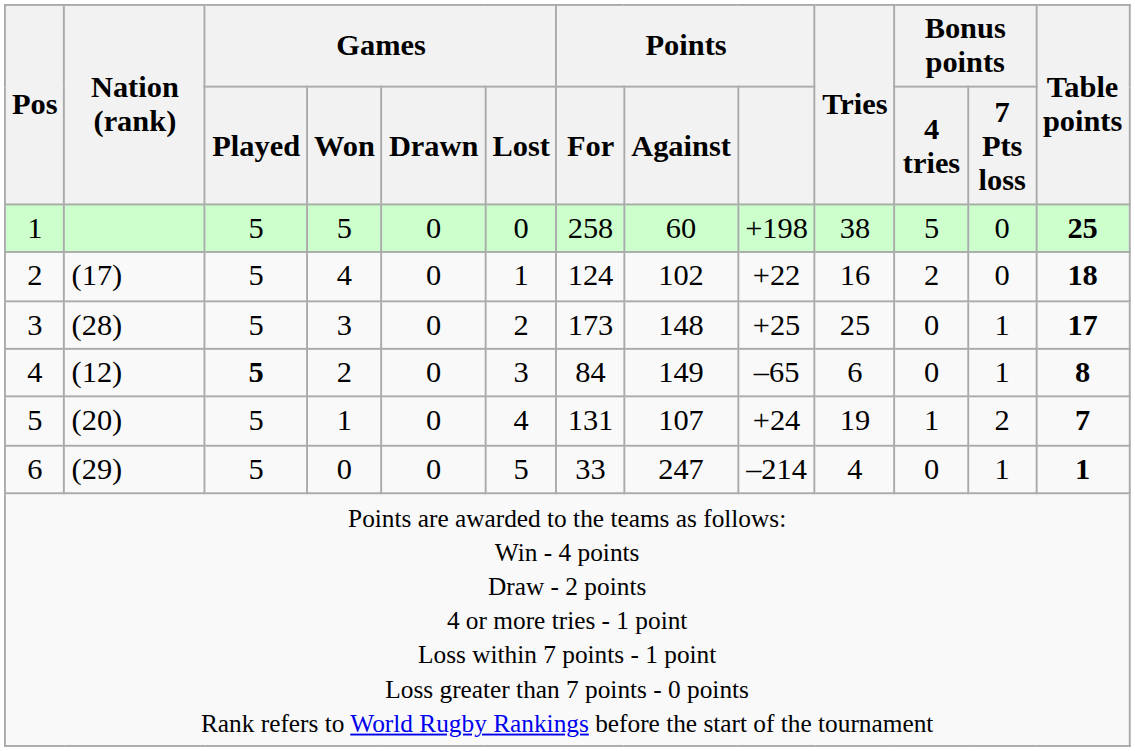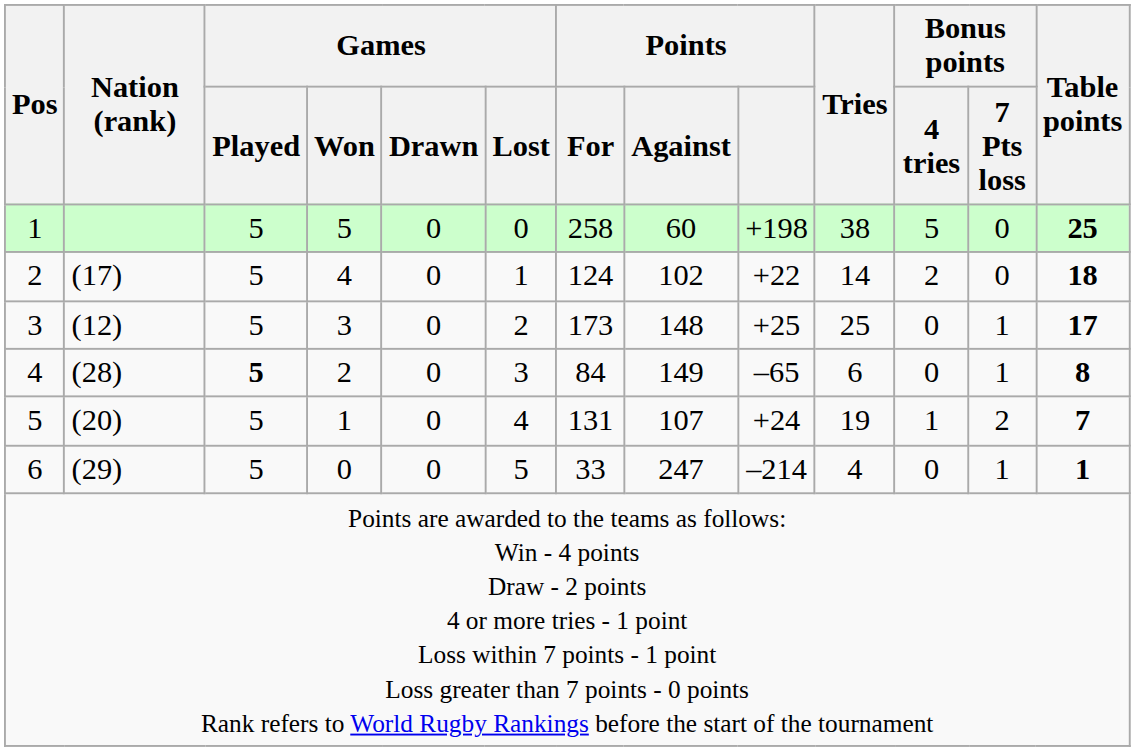(855, 275) 16 -> (855, 275) 14
(97, 324) (28) -> (97, 324) (12)
(97, 372) (12) -> (97, 372) (28)
